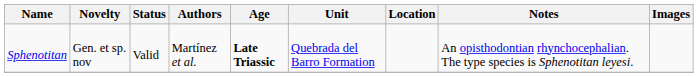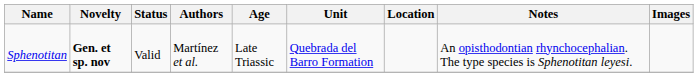(99, 55) normal -> (92, 55) bold
(254, 55) bold -> (255, 55) normal
